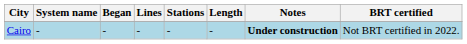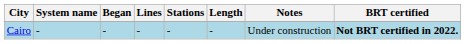(293, 30) bold -> (289, 30) normal
(401, 30) normal -> (397, 30) bold
